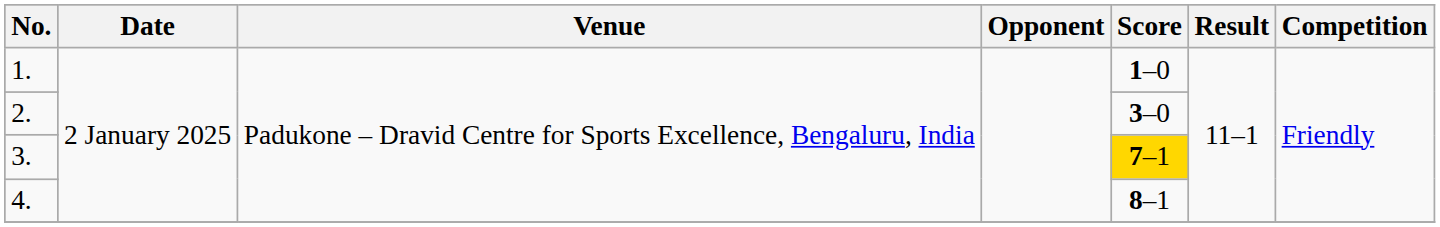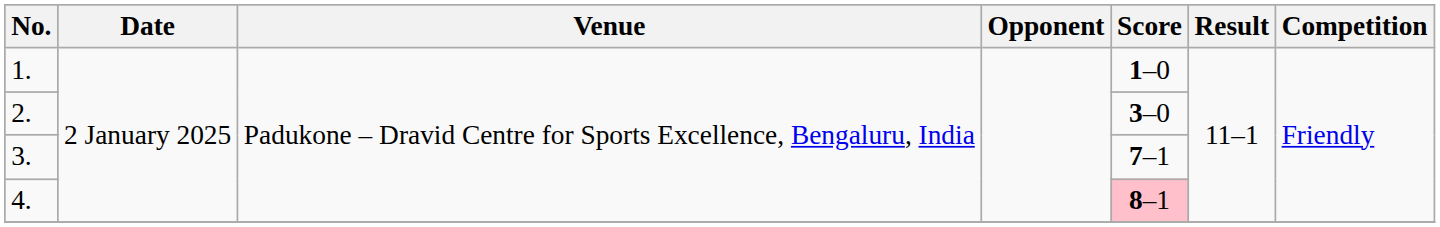(1149, 156) gold background -> (1149, 156) no background
(1149, 199) no background -> (1149, 199) pink background
